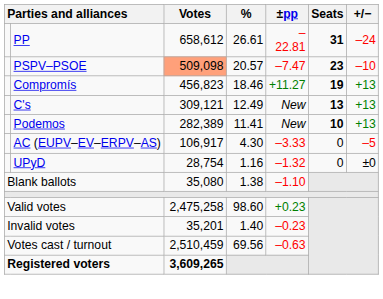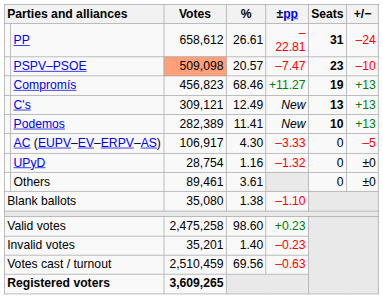(248, 85) 18.46 -> (248, 85) 68.46
+ row: (32, 182)
